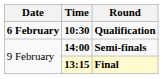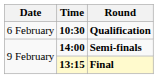(33, 30) bold -> (31, 30) normal
